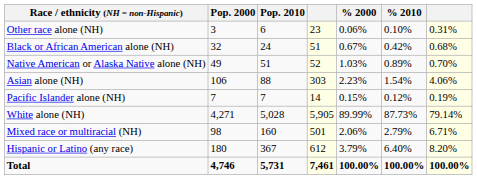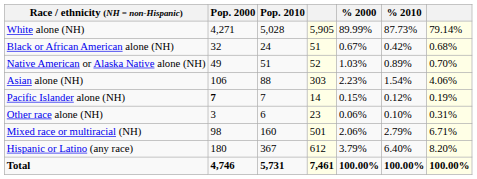rows swapped: (46, 115) <-> (55, 30)
(213, 98) normal -> (213, 98) bold
